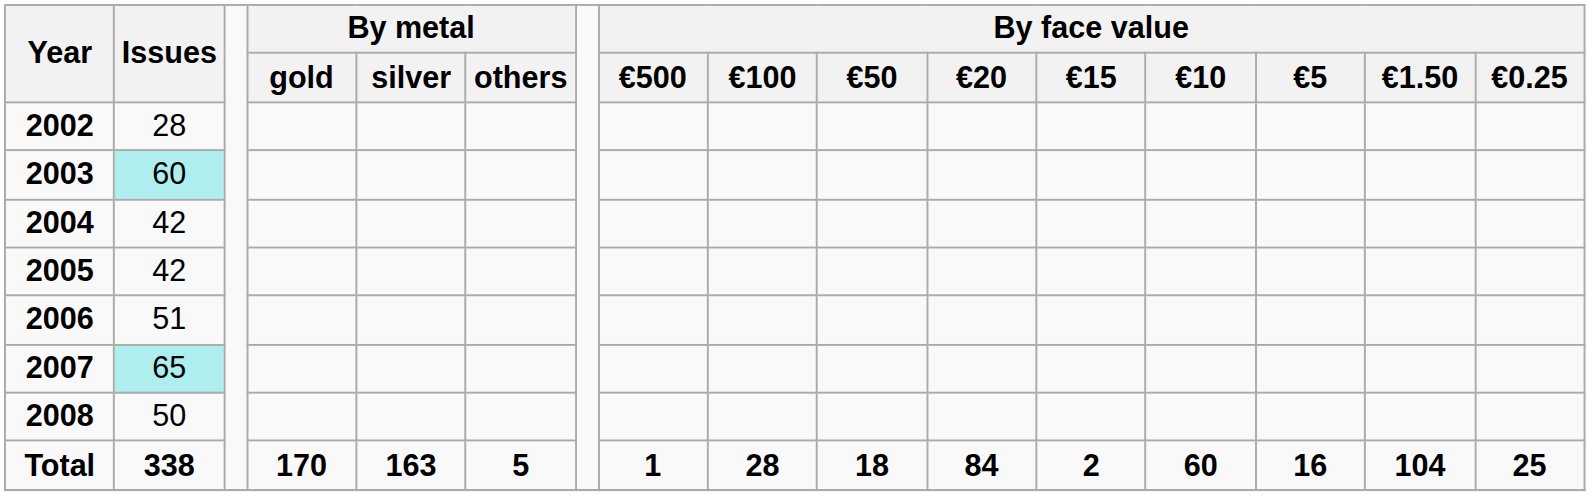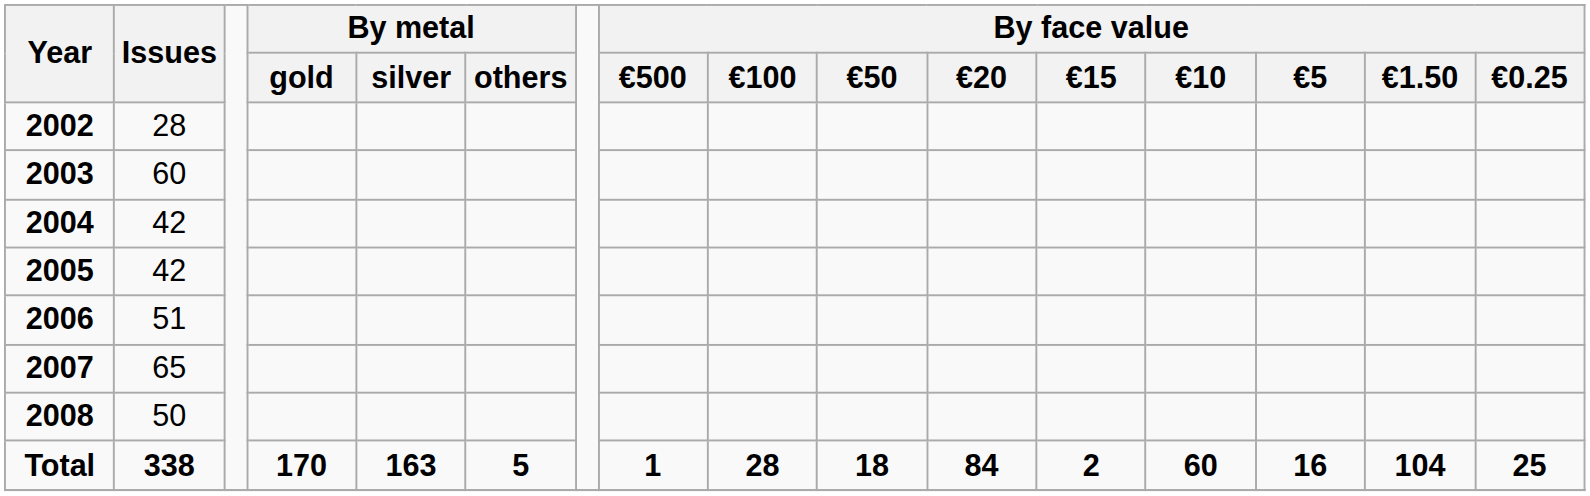(169, 174) paleturquoise background -> (169, 174) no background
(169, 367) paleturquoise background -> (169, 367) no background
